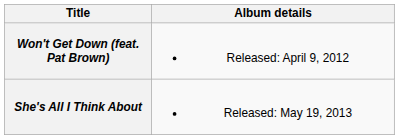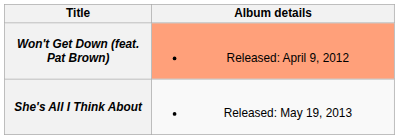(273, 58) no background -> (273, 58) lightsalmon background
